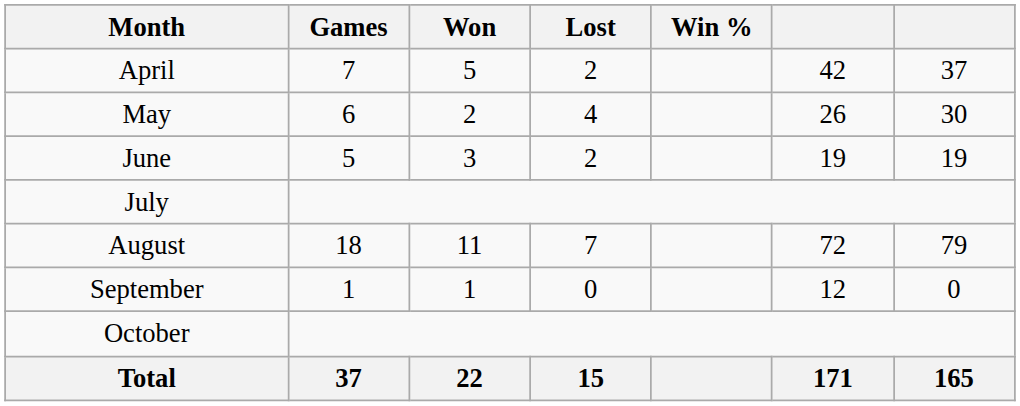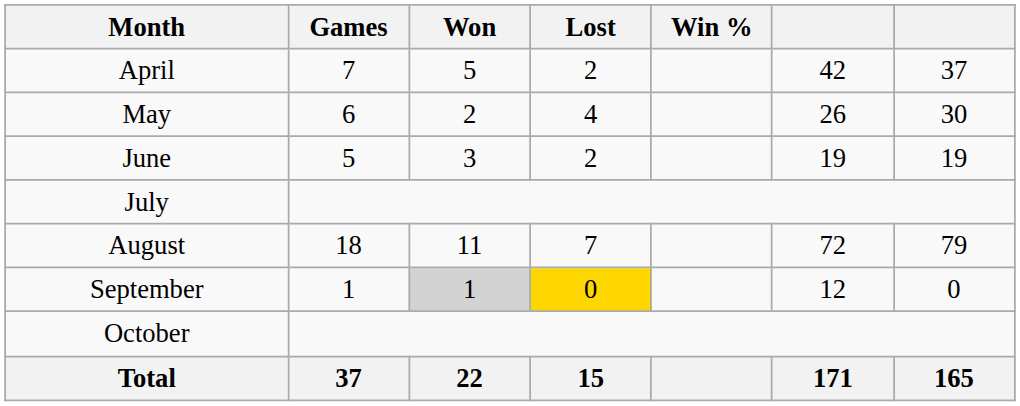(470, 289) no background -> (470, 289) lightgrey background
(591, 289) no background -> (591, 289) gold background
